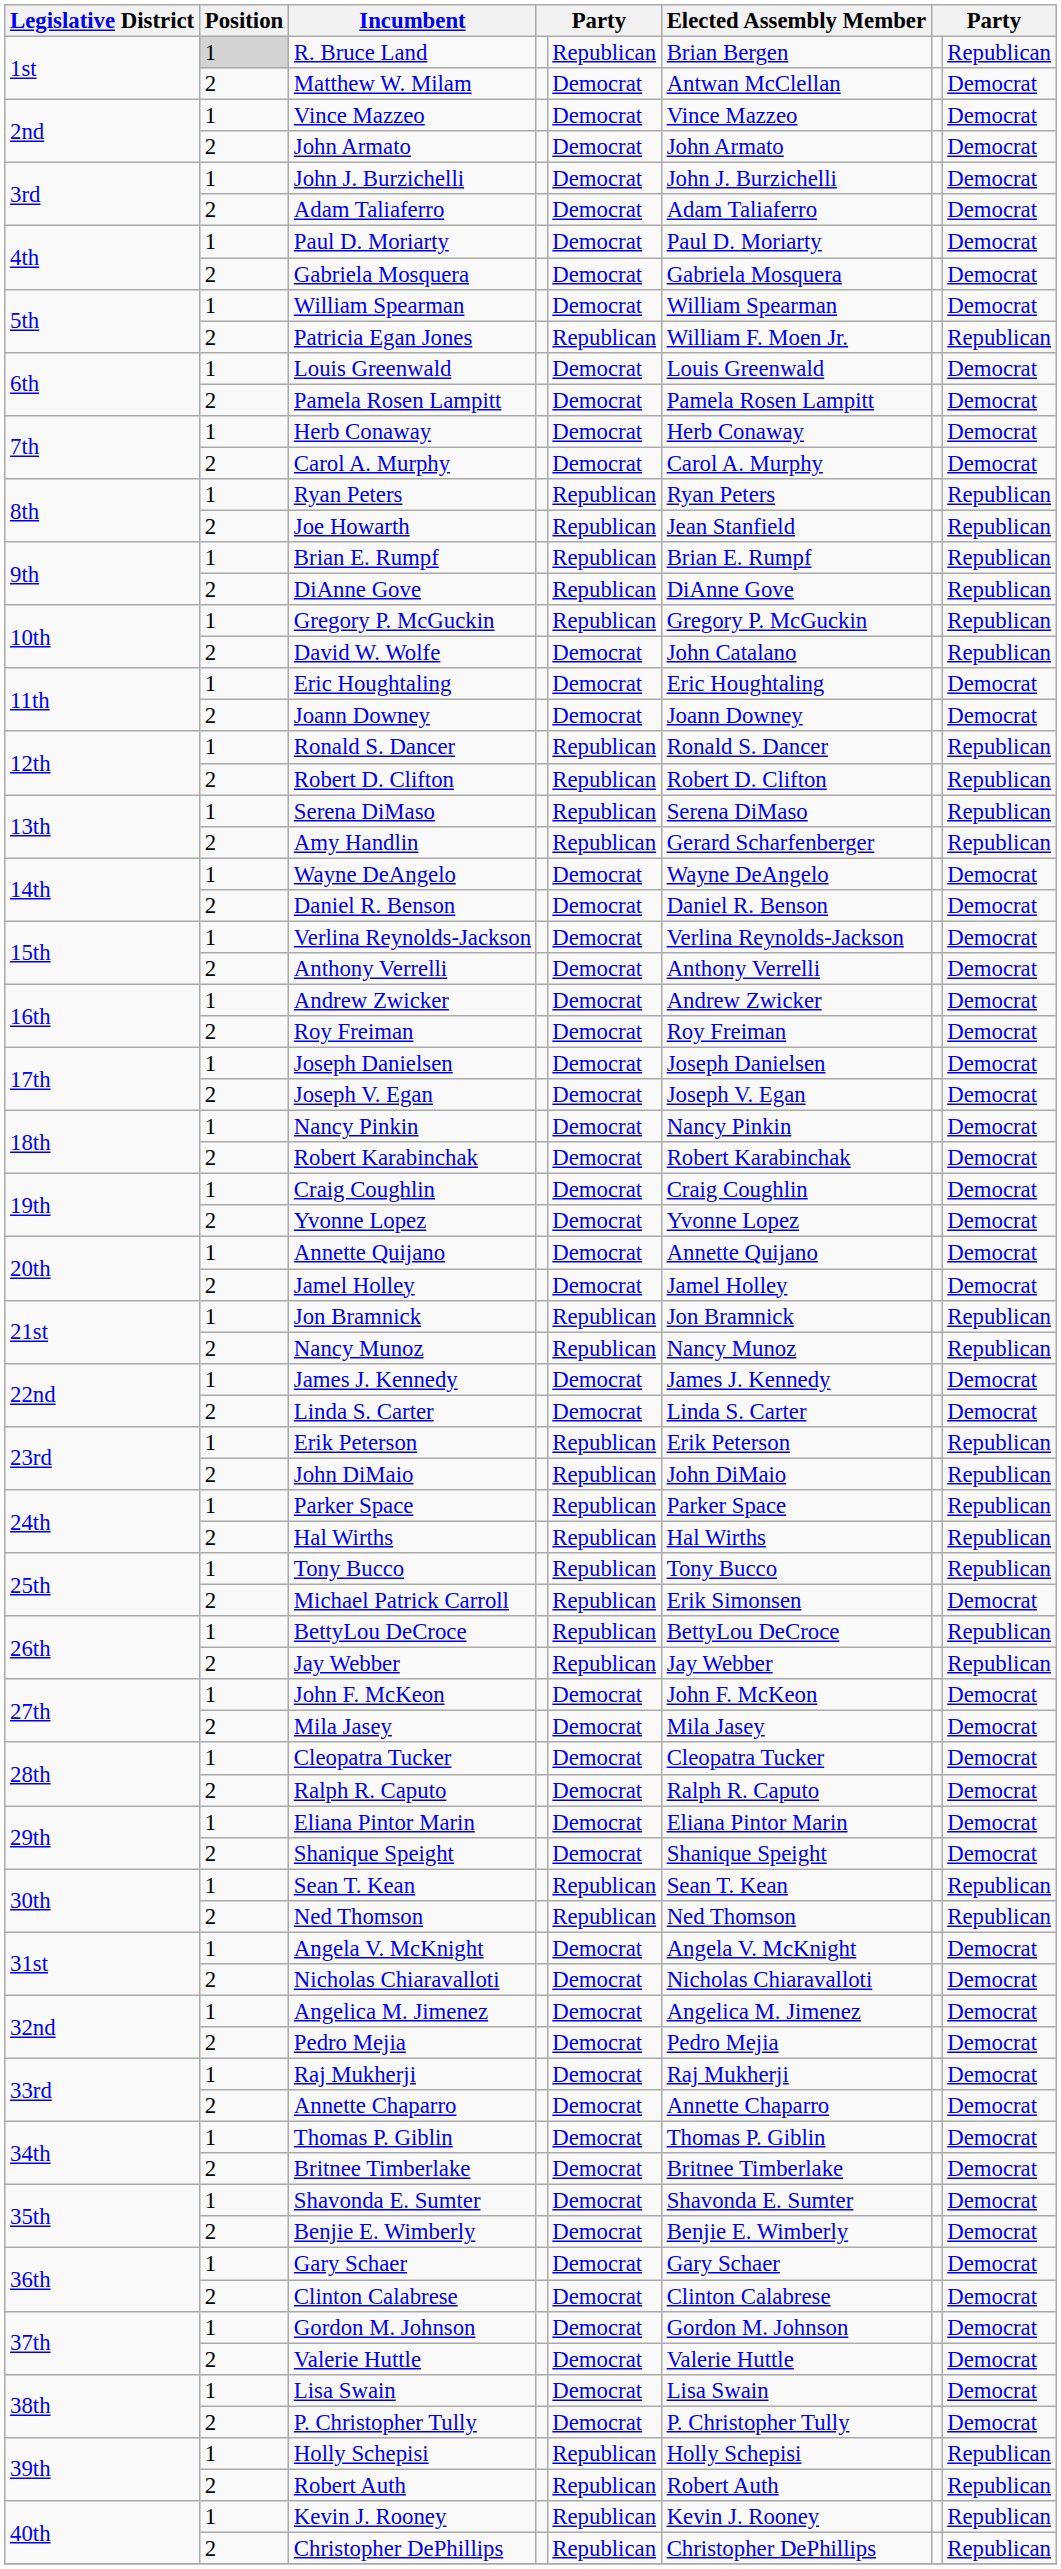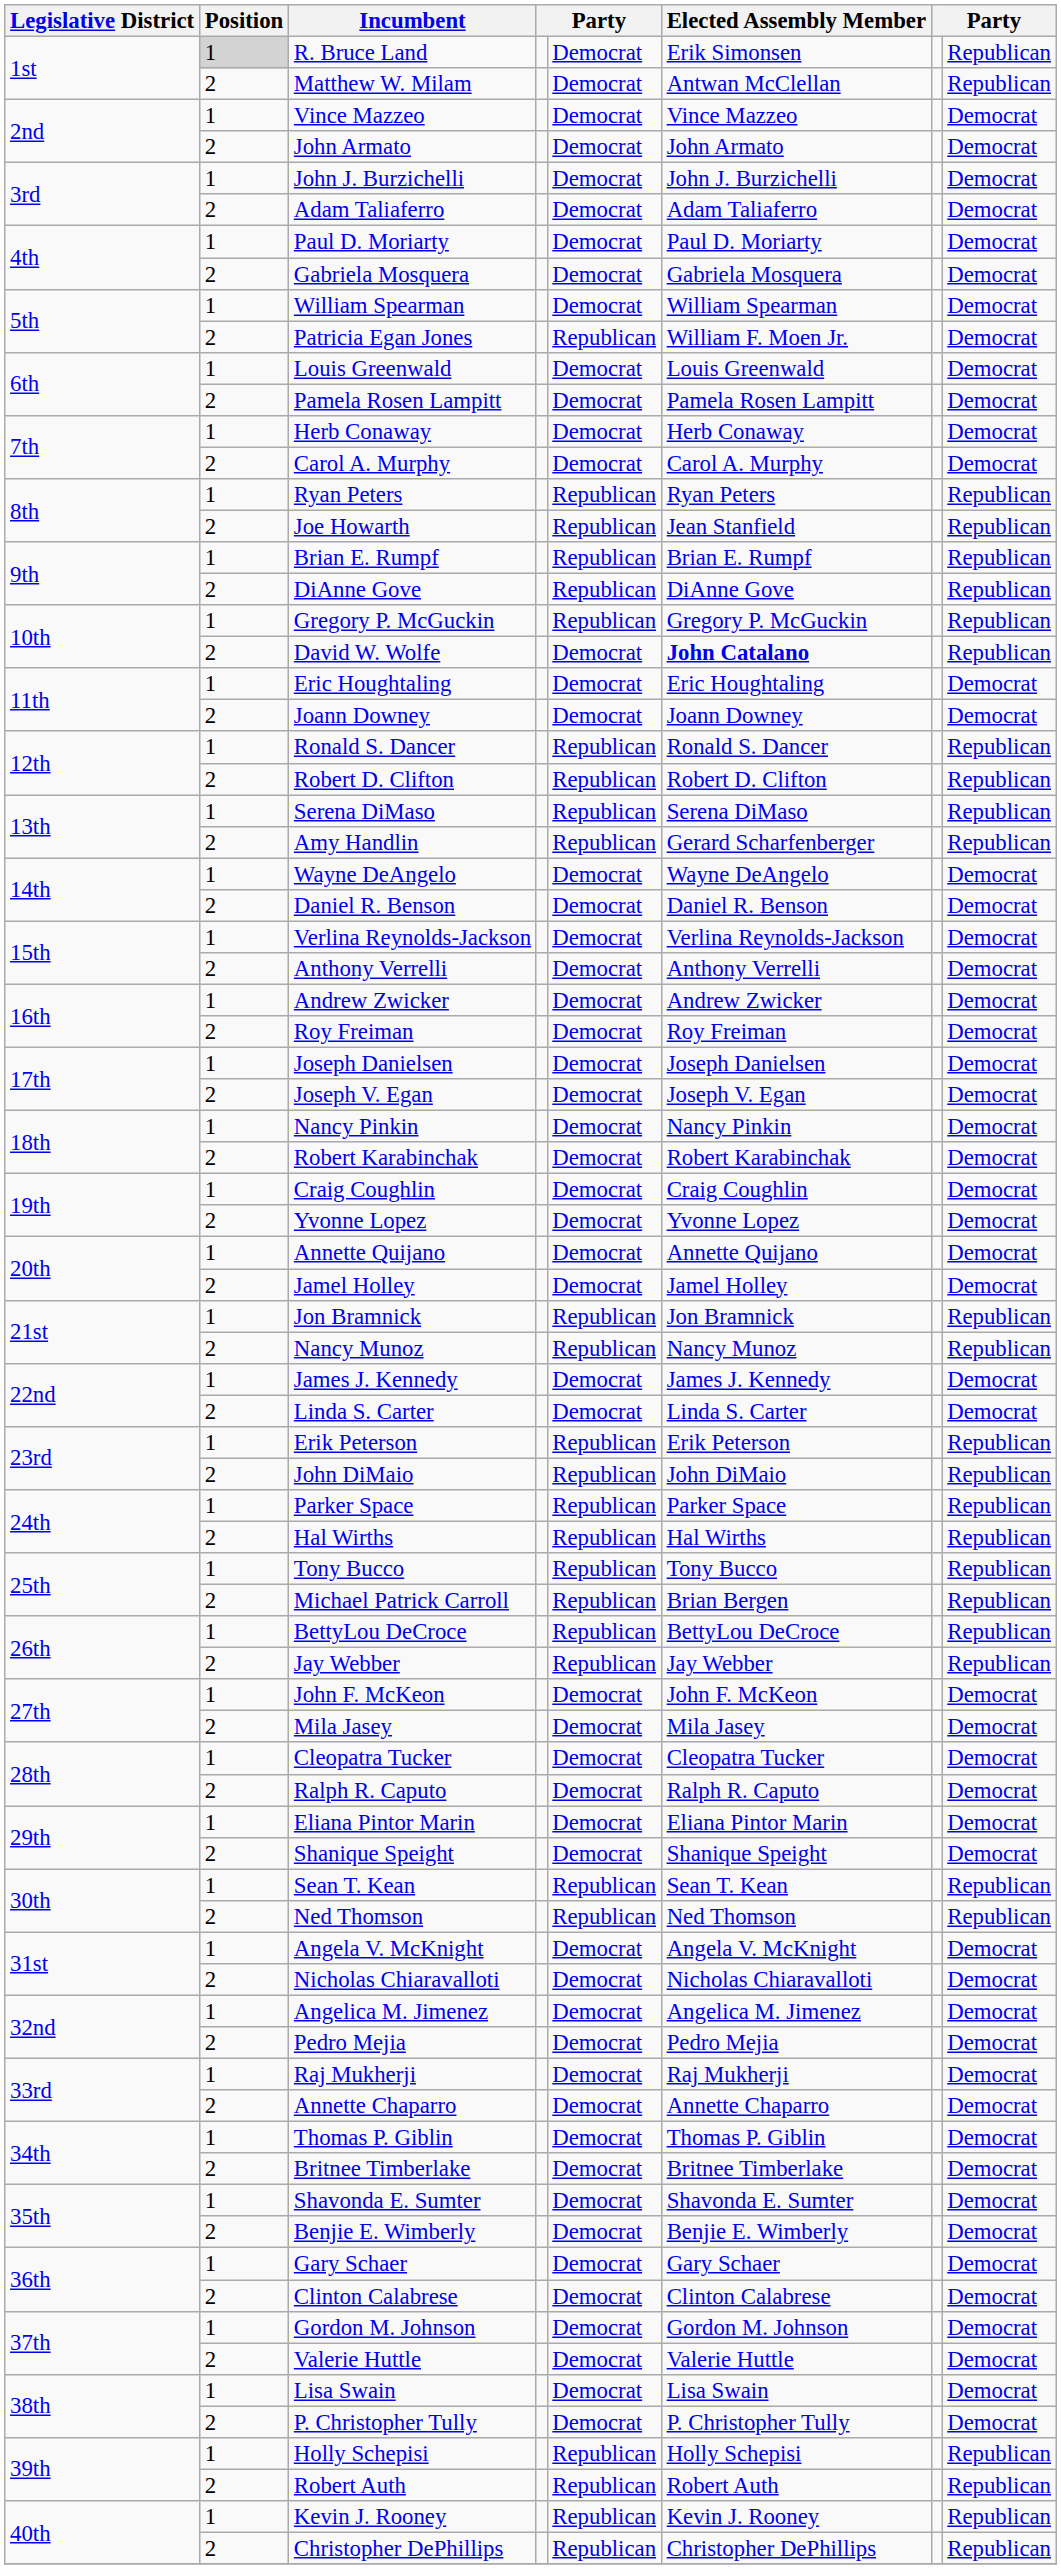(604, 52) Republican -> (597, 52) Democrat
(727, 52) Brian Bergen -> (734, 52) Erik Simonsen
(992, 83) Democrat -> (999, 83) Republican
(999, 336) Republican -> (992, 336) Democrat
(732, 652) normal -> (738, 652) bold
(734, 1600) Erik Simonsen -> (727, 1600) Brian Bergen
(992, 1600) Democrat -> (999, 1600) Republican
